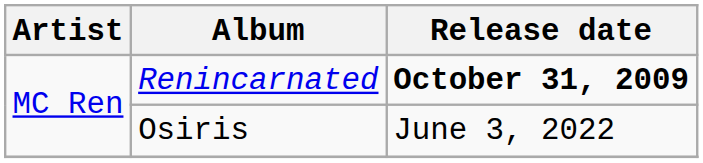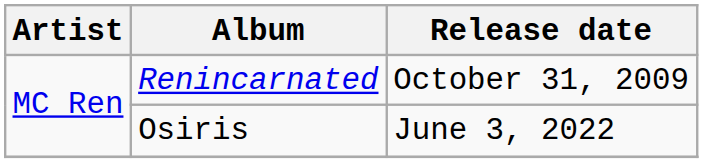(541, 81) bold -> (541, 81) normal
